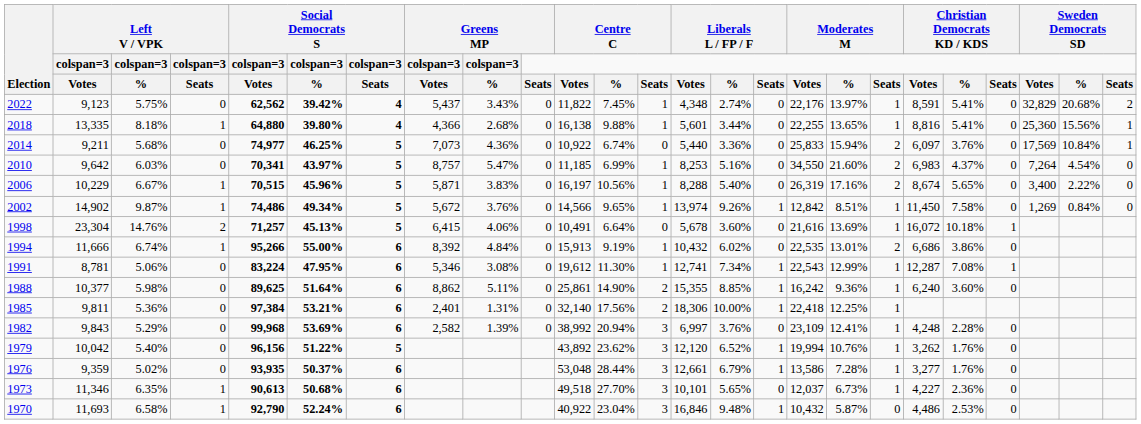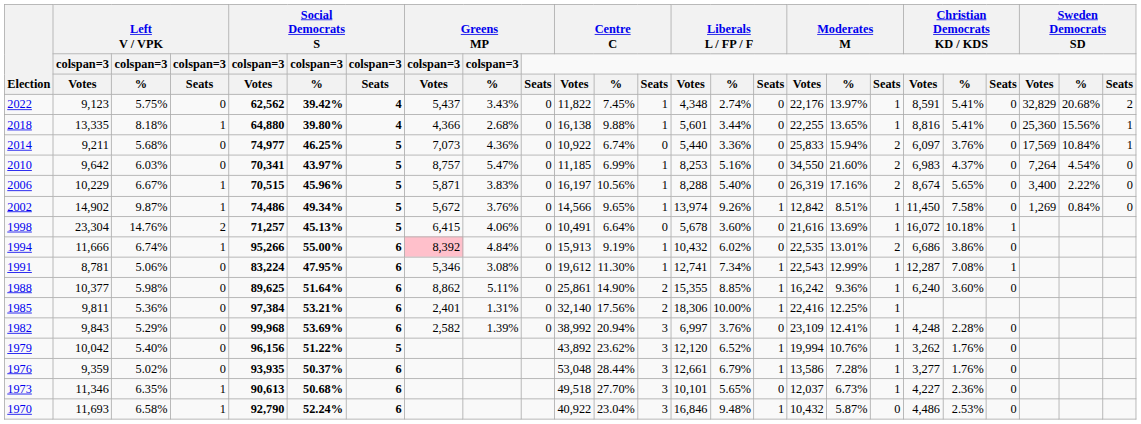(446, 247) no background -> (446, 247) pink background
(807, 307) 22,418 -> (807, 307) 22,416
